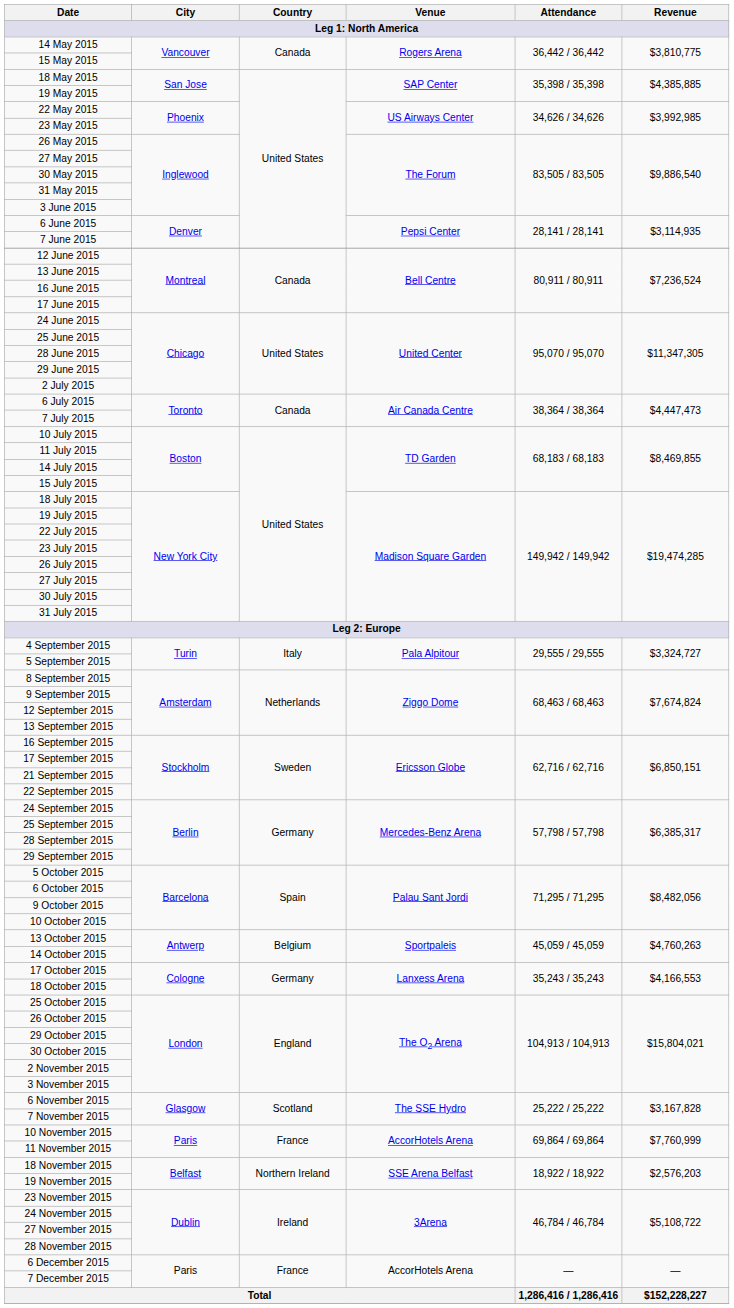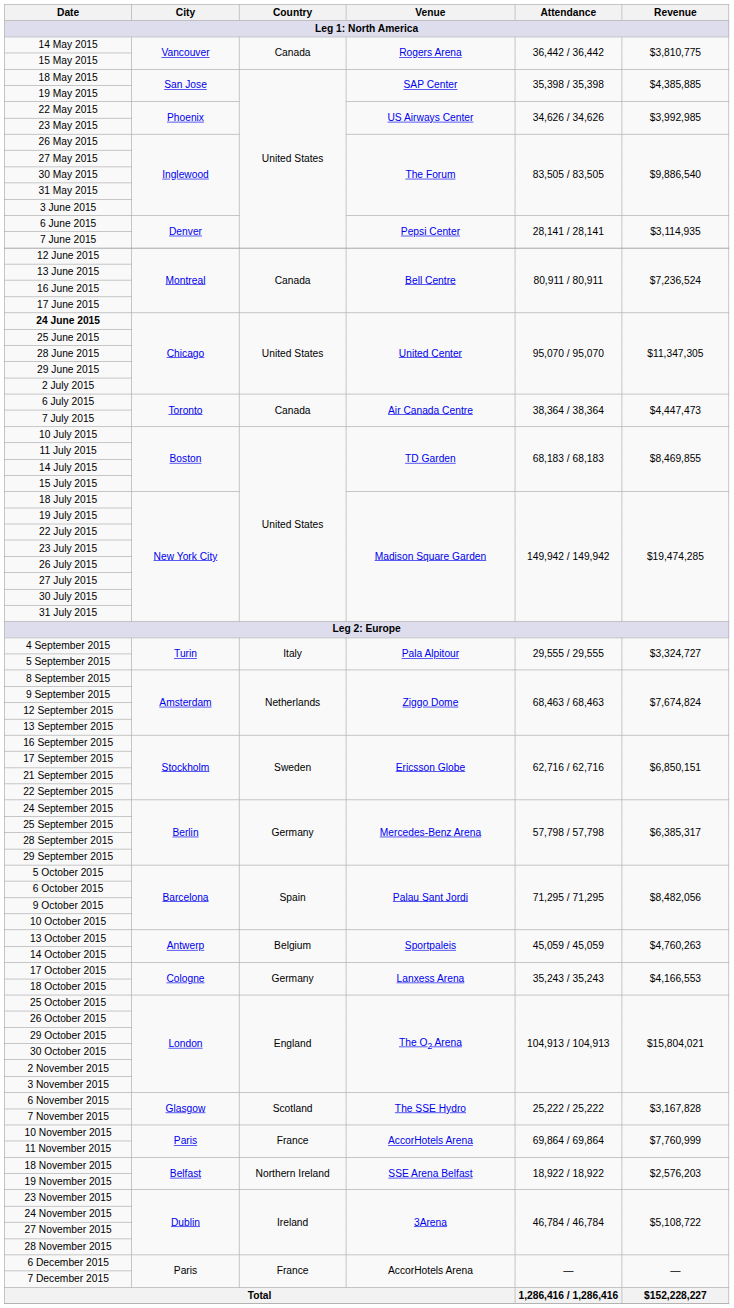(68, 321) normal -> (68, 321) bold
